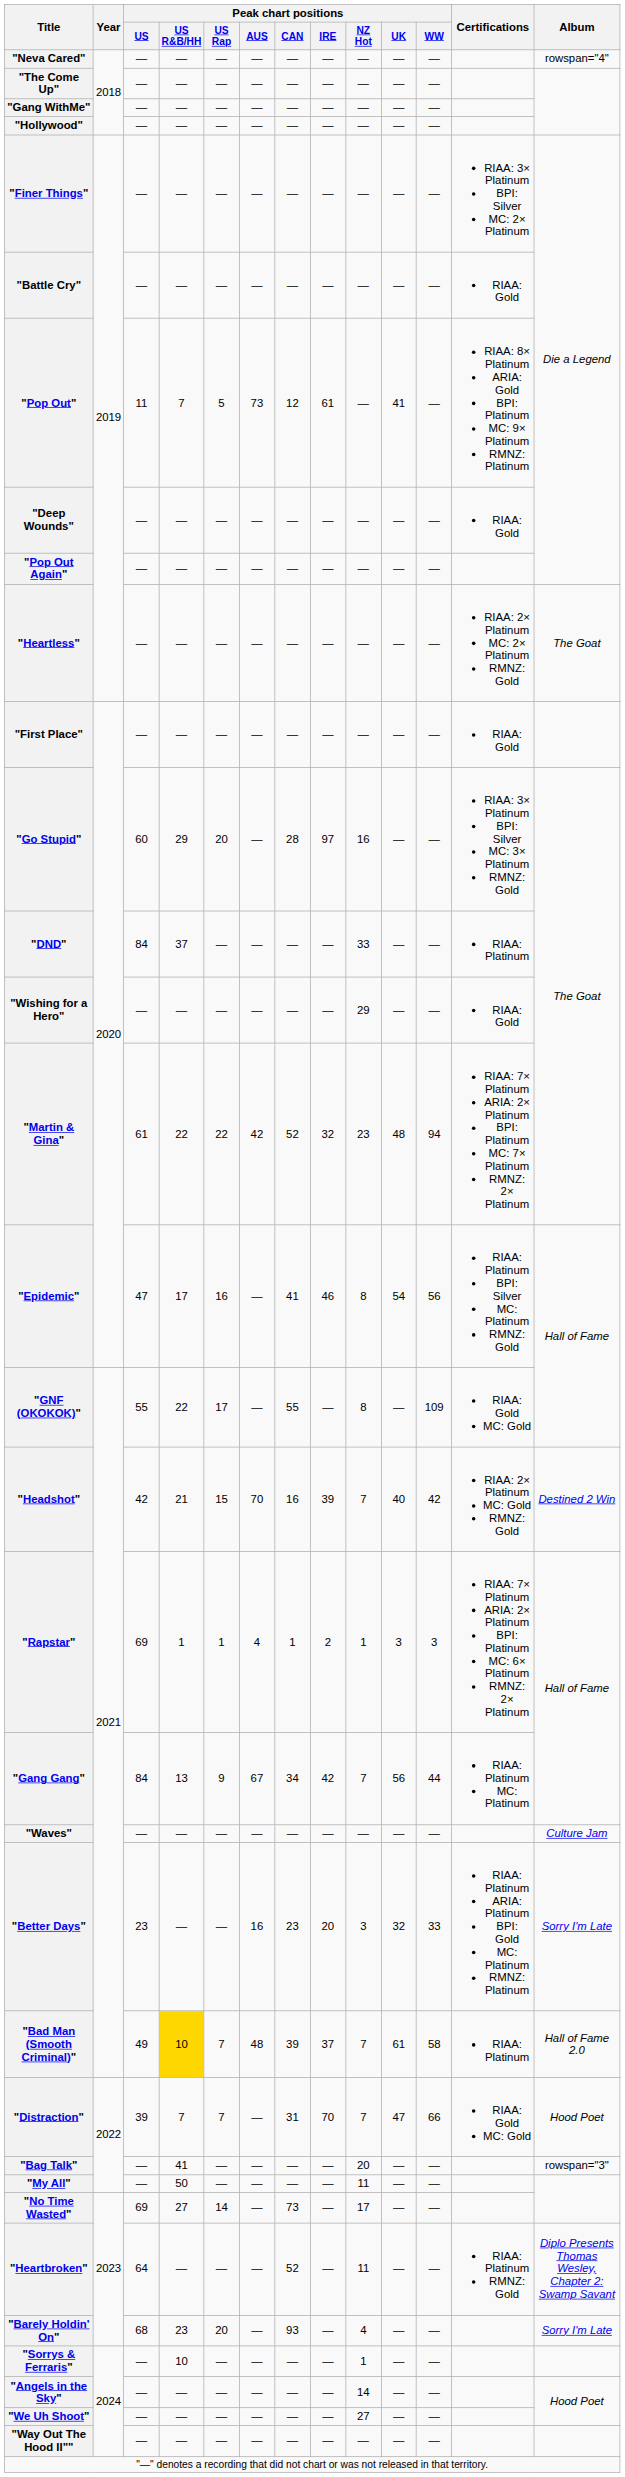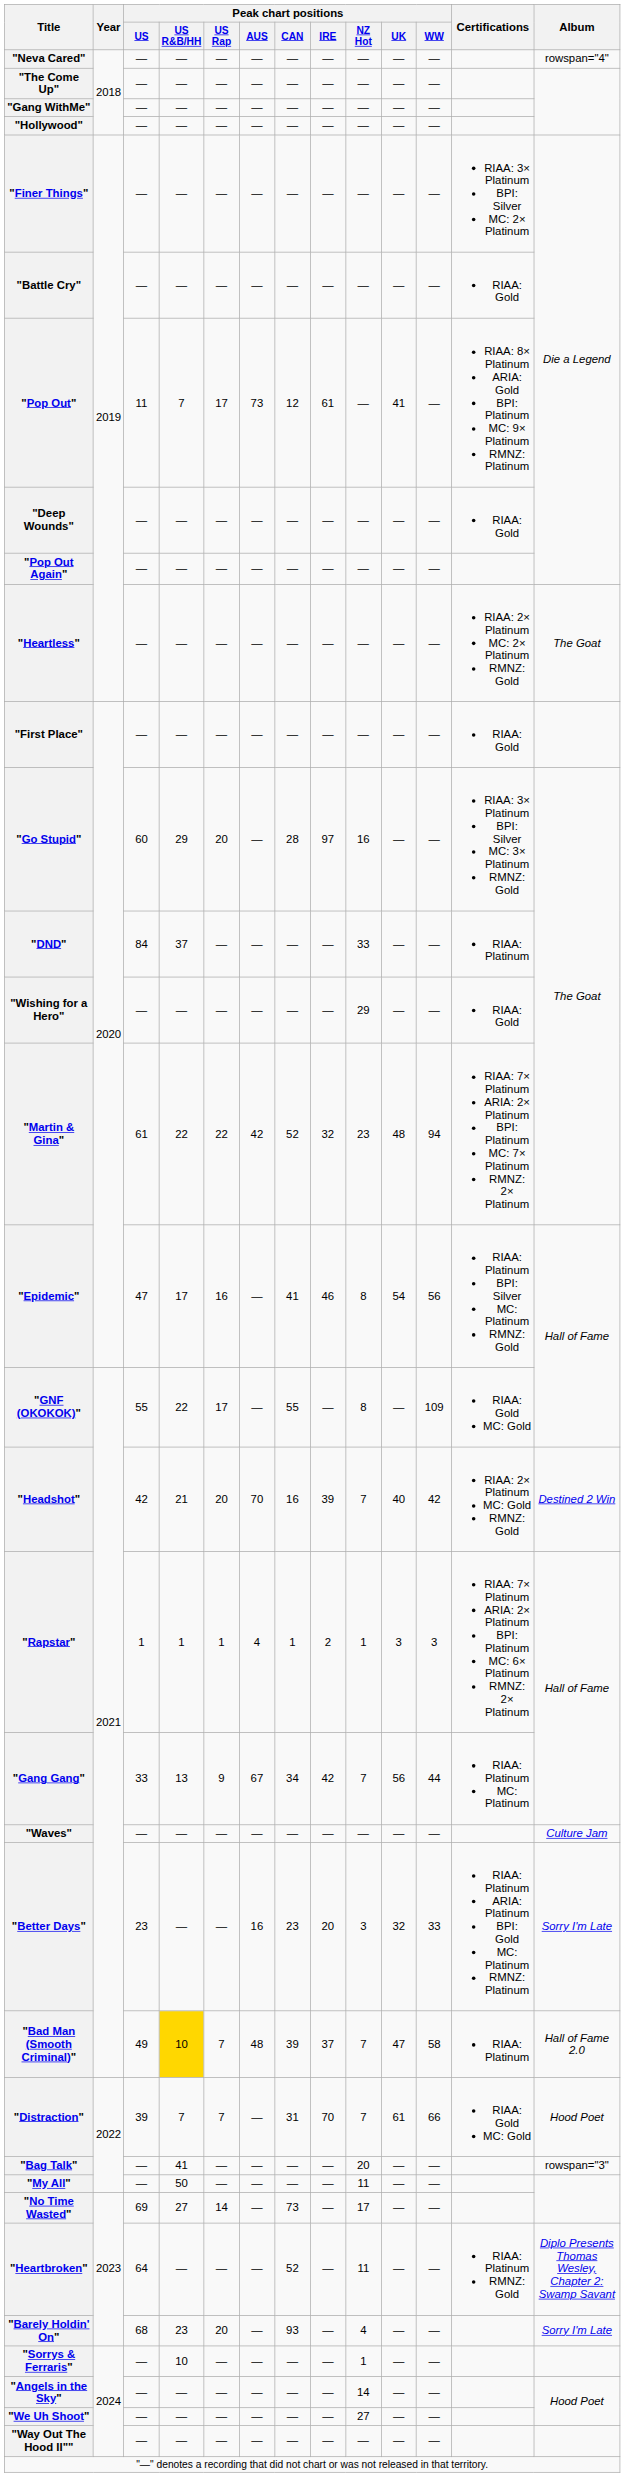(221, 402) 5 -> (221, 402) 17
(221, 1499) 15 -> (221, 1499) 20
(141, 1642) 69 -> (141, 1642) 1
(141, 1778) 84 -> (141, 1778) 33
(399, 2044) 61 -> (399, 2044) 47
(399, 2117) 47 -> (399, 2117) 61
